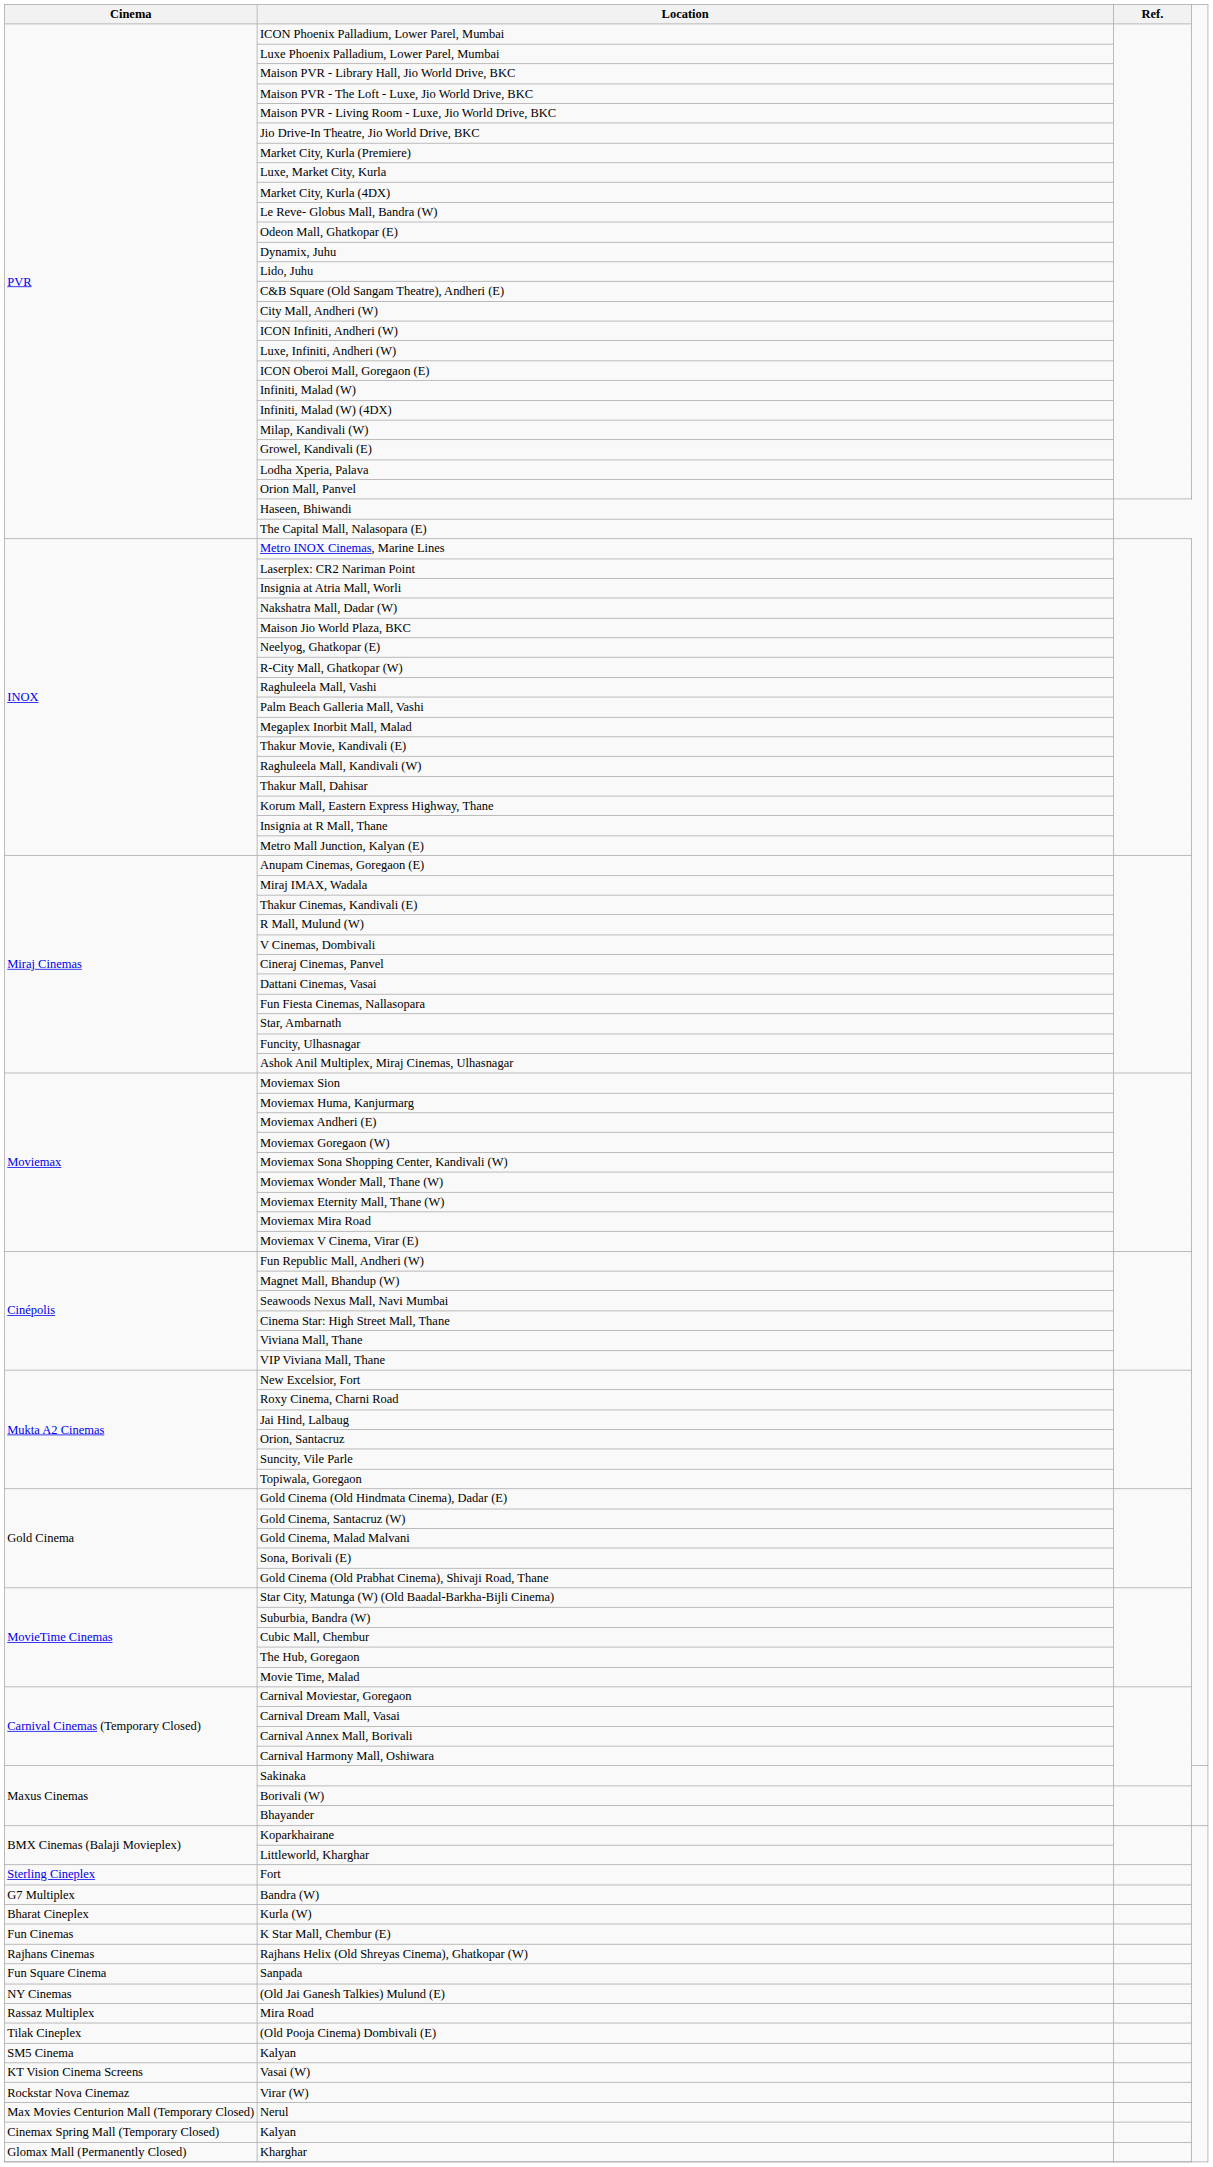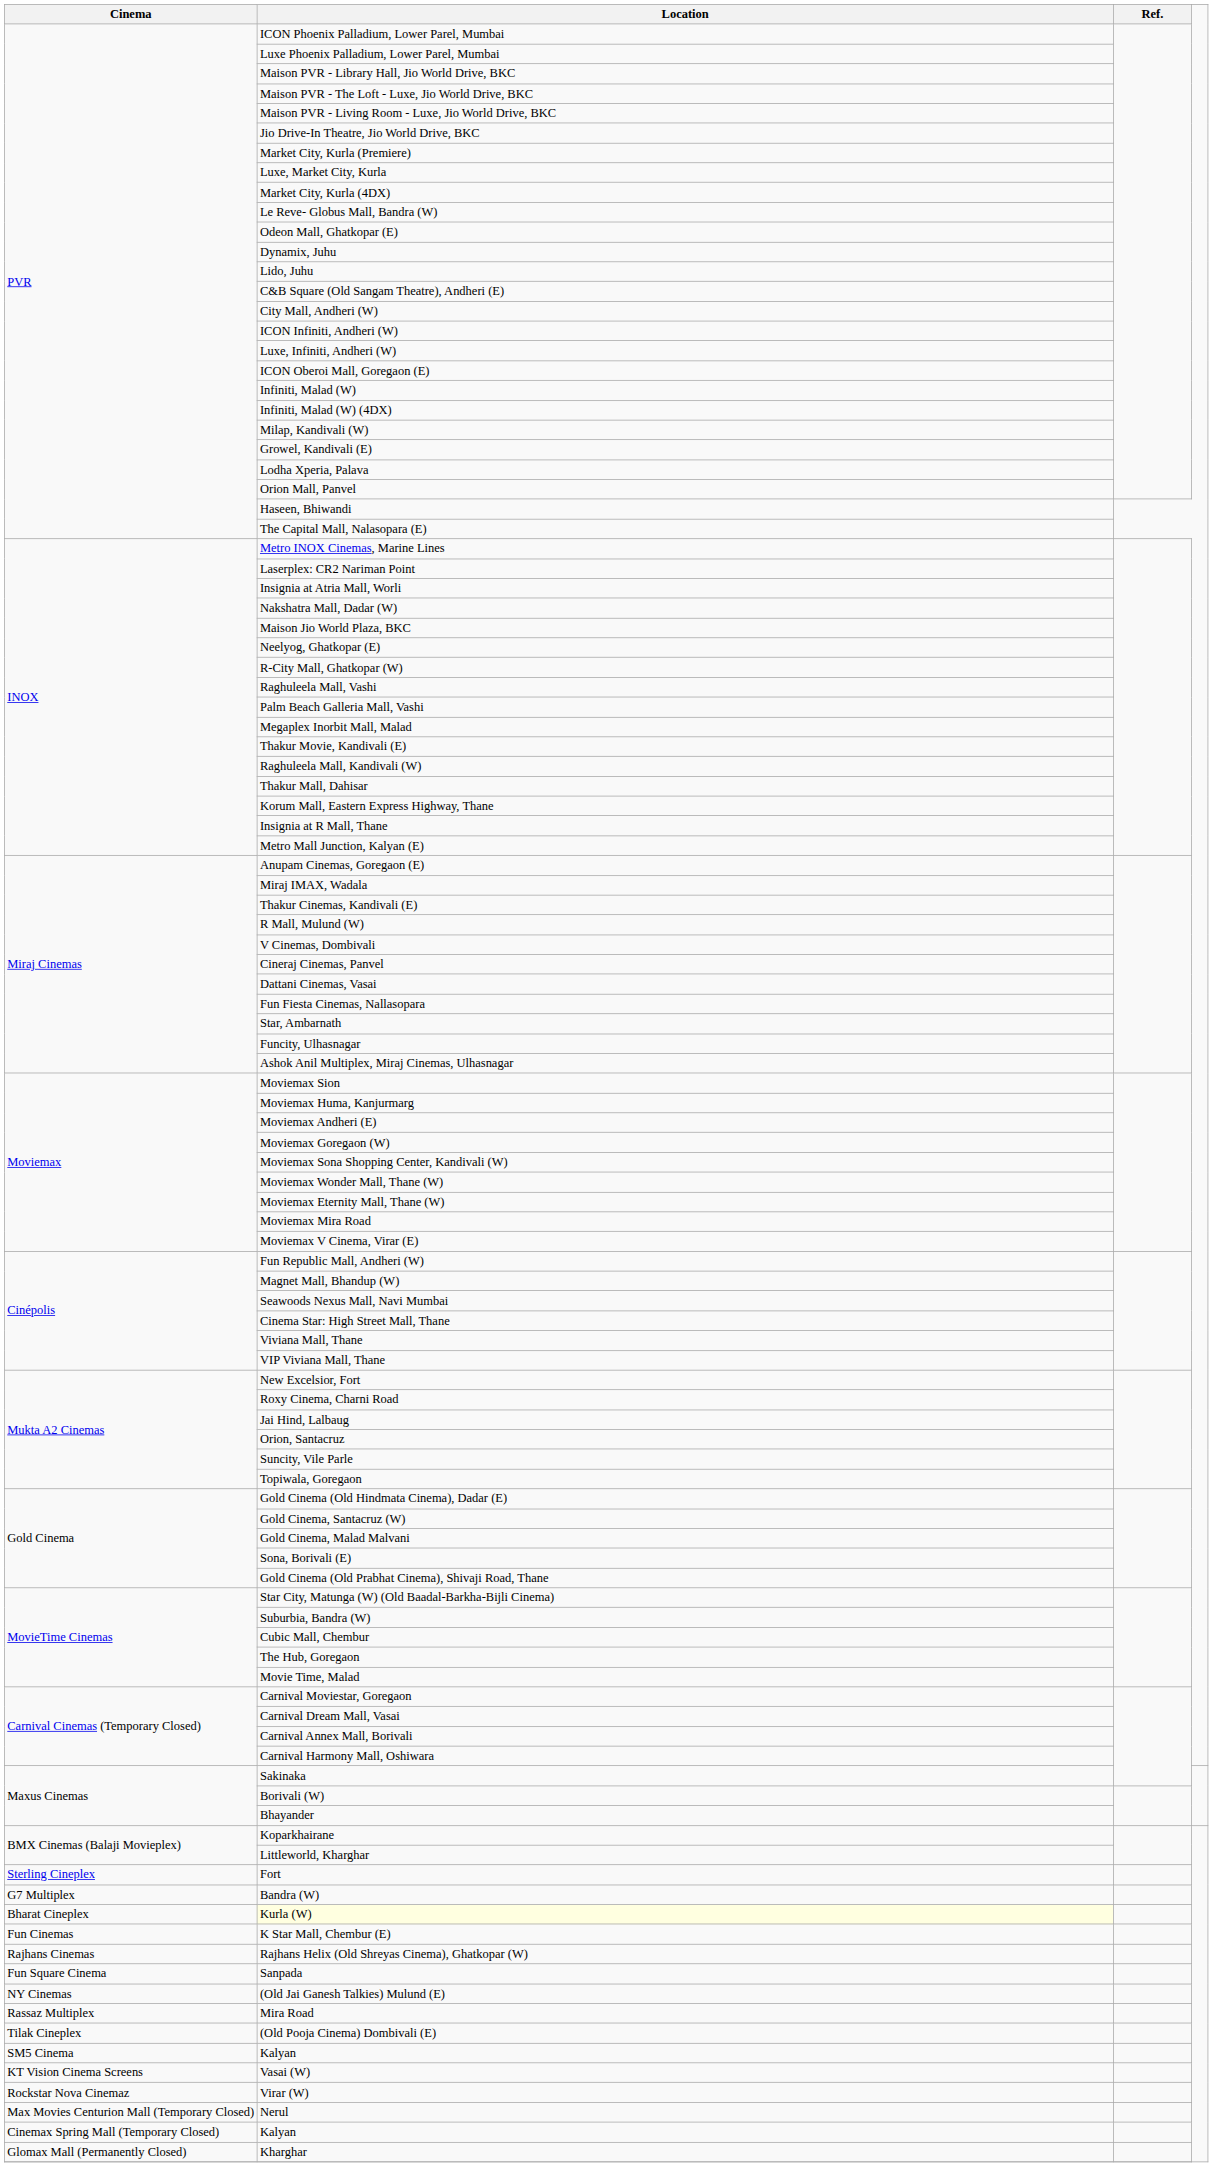(286, 1914) no background -> (286, 1914) lightyellow background
